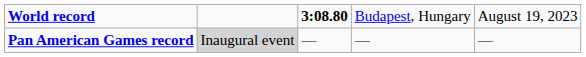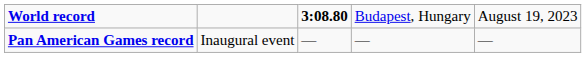(247, 40) lightgrey background -> (247, 40) no background
